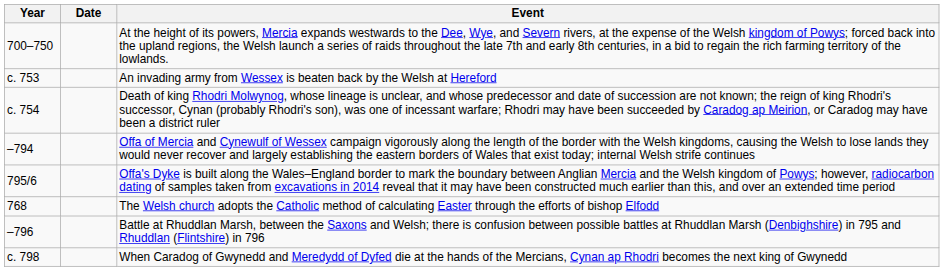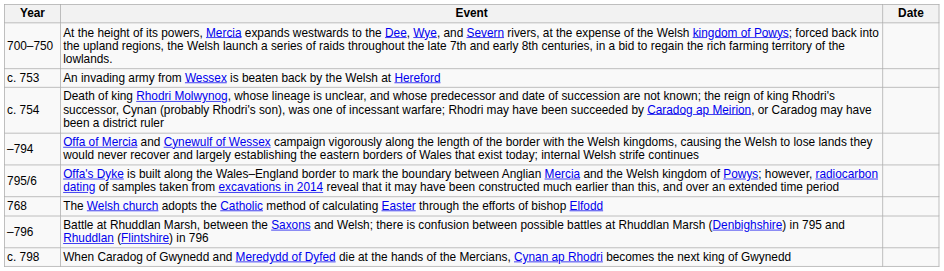columns swapped: (88, 13) <-> (528, 13)
